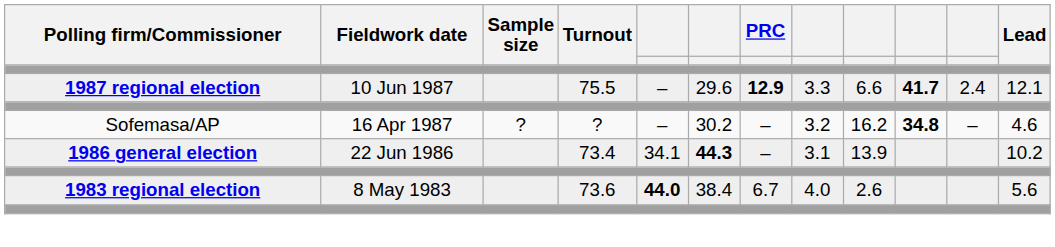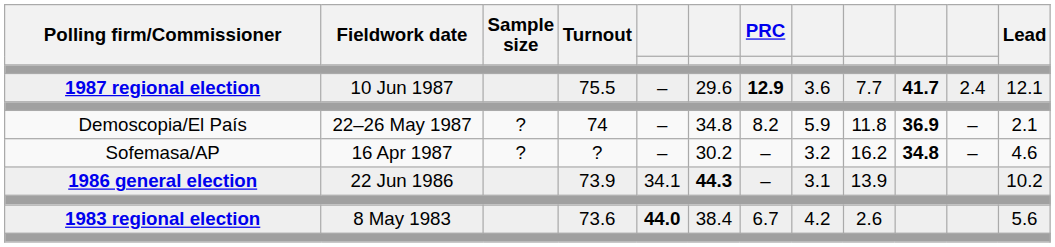(817, 87) 3.3 -> (817, 87) 3.6
(869, 87) 6.6 -> (869, 87) 7.7
+ row: (163, 124)
(597, 153) 73.4 -> (597, 181) 73.9
(817, 190) 4.0 -> (817, 218) 4.2
